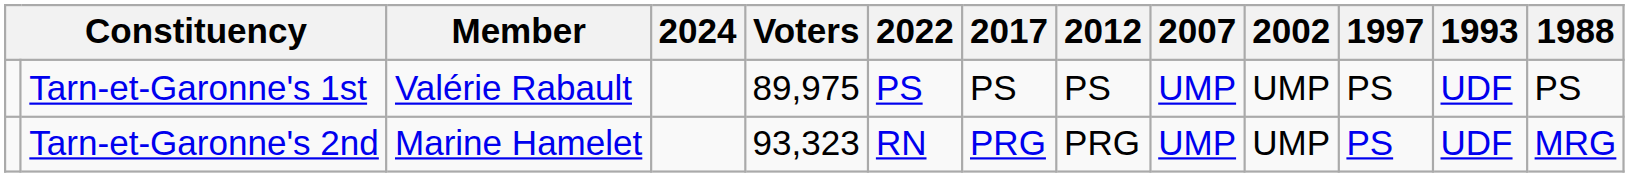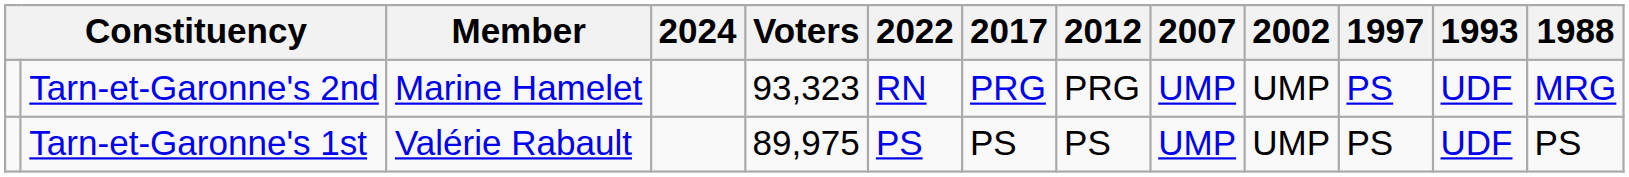rows swapped: (198, 87) <-> (204, 143)
